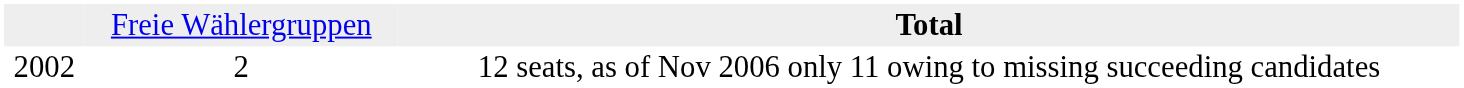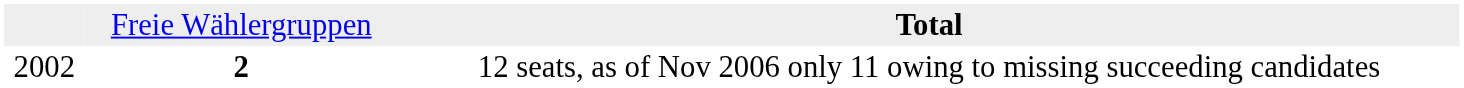(241, 66) normal -> (241, 66) bold
